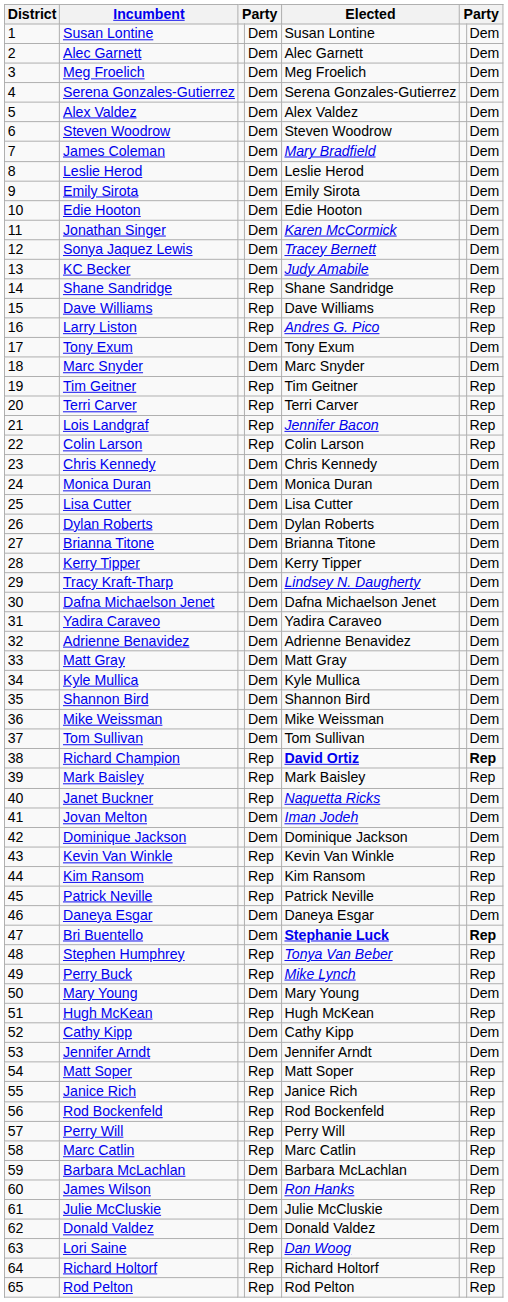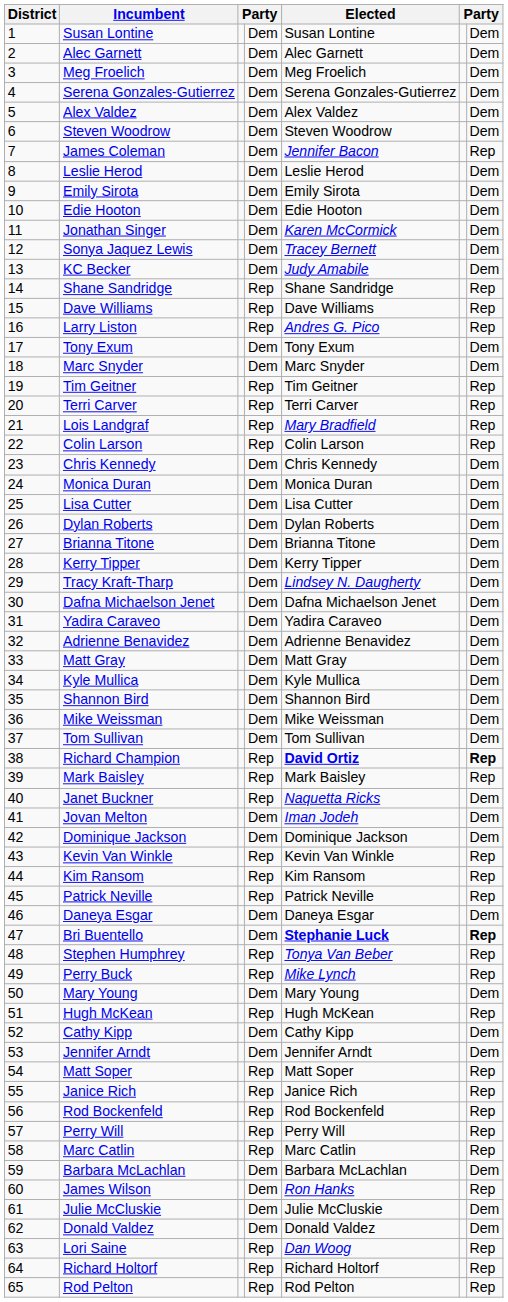(330, 151) Mary Bradfield -> (332, 151) Jennifer Bacon
(484, 151) Dem -> (482, 151) Rep
(332, 425) Jennifer Bacon -> (330, 425) Mary Bradfield
